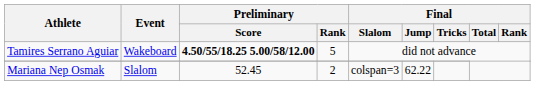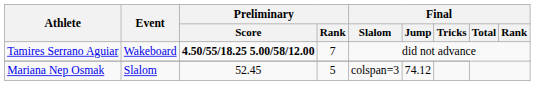(333, 51) 5 -> (333, 51) 7
(333, 71) 2 -> (333, 71) 5
(418, 71) 62.22 -> (418, 71) 74.12
